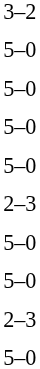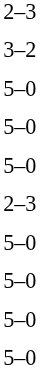(20, 11) 3–2 -> (20, 11) 2–3
(20, 50) 5–0 -> (20, 50) 3–2
(20, 319) 2–3 -> (20, 319) 5–0
